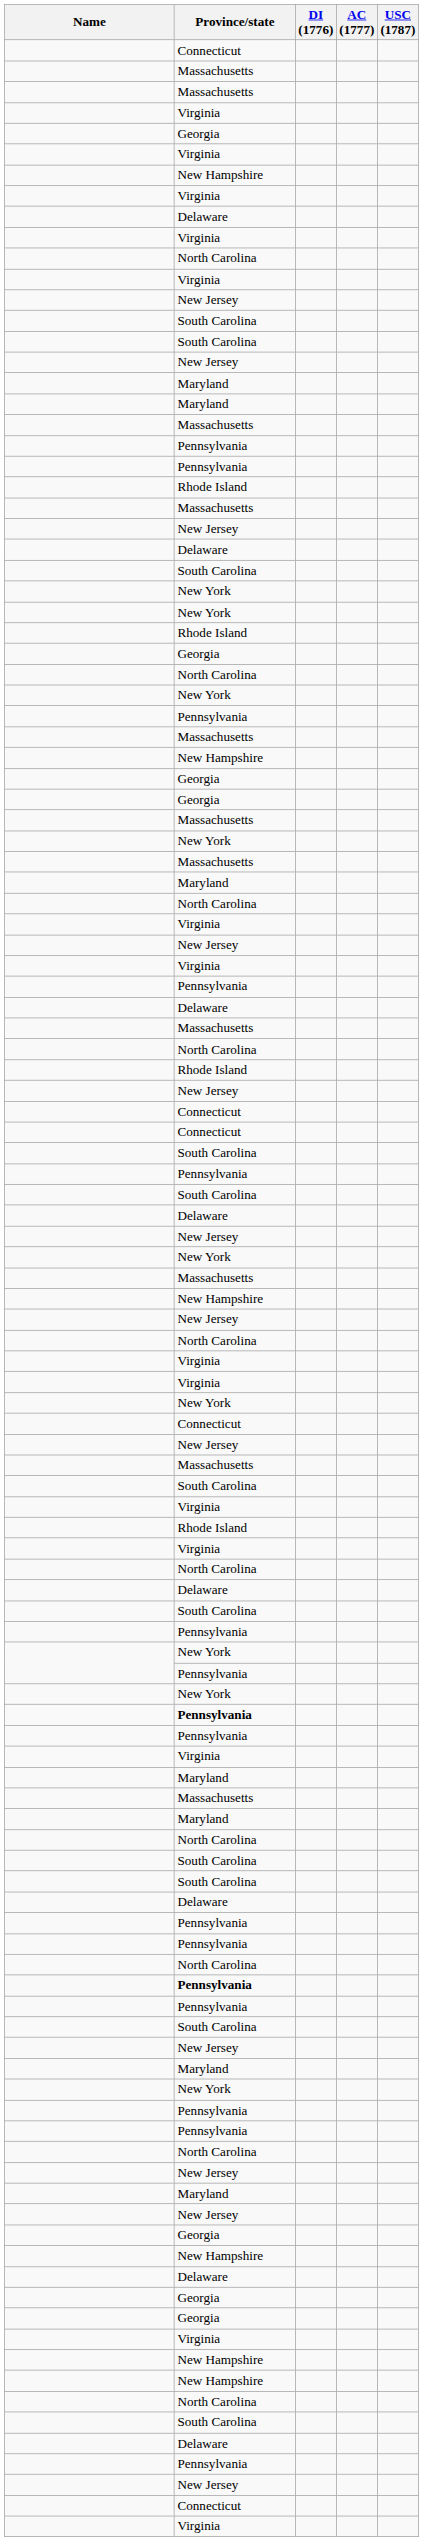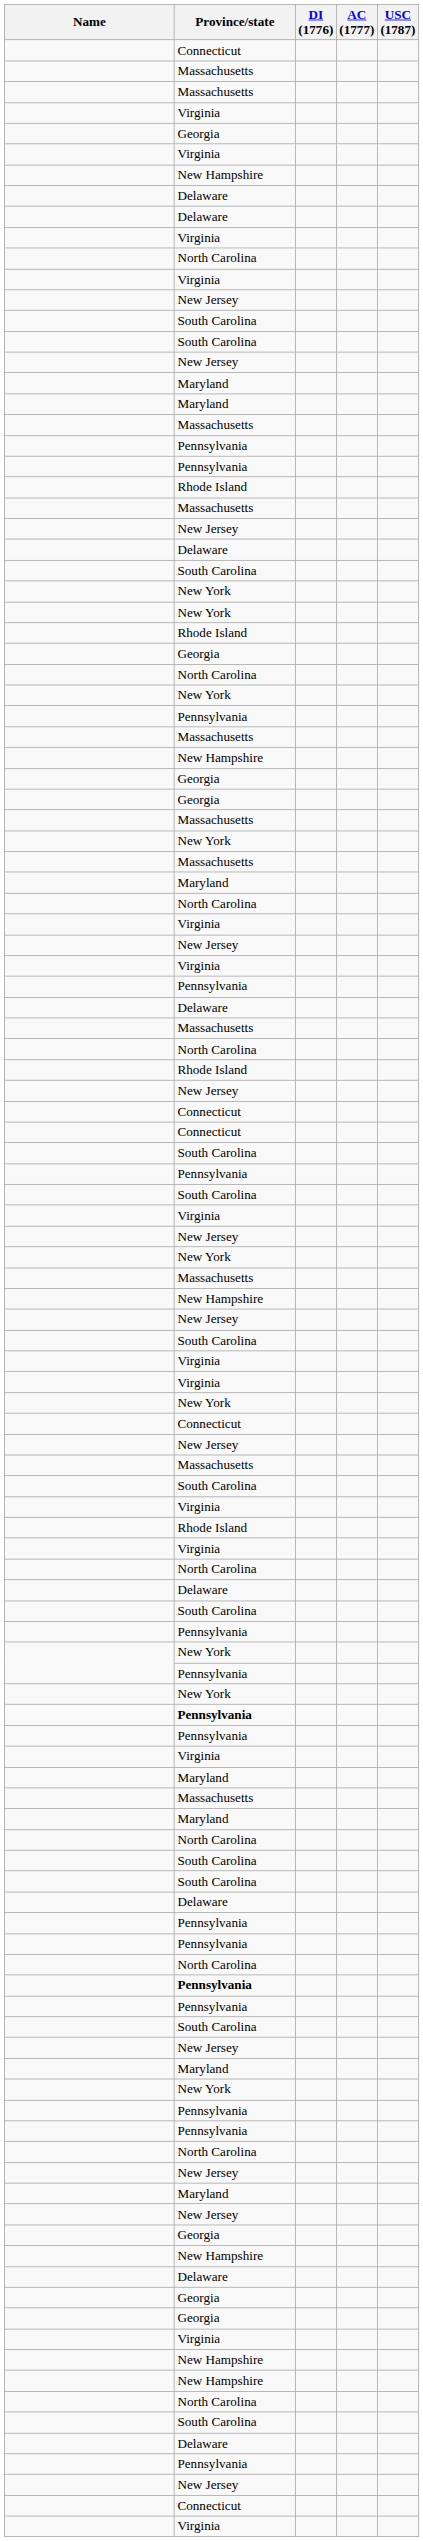(199, 196) Virginia -> (203, 196) Delaware
(203, 1215) Delaware -> (199, 1215) Virginia
(217, 1340) North Carolina -> (217, 1340) South Carolina
